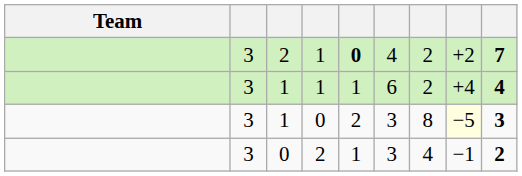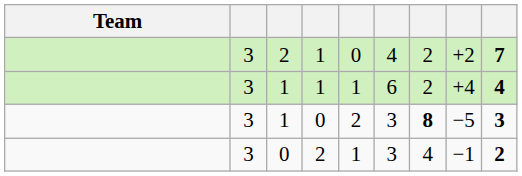(356, 54) bold -> (356, 54) normal
(428, 120) normal -> (428, 120) bold
(464, 120) lightyellow background -> (464, 120) no background
